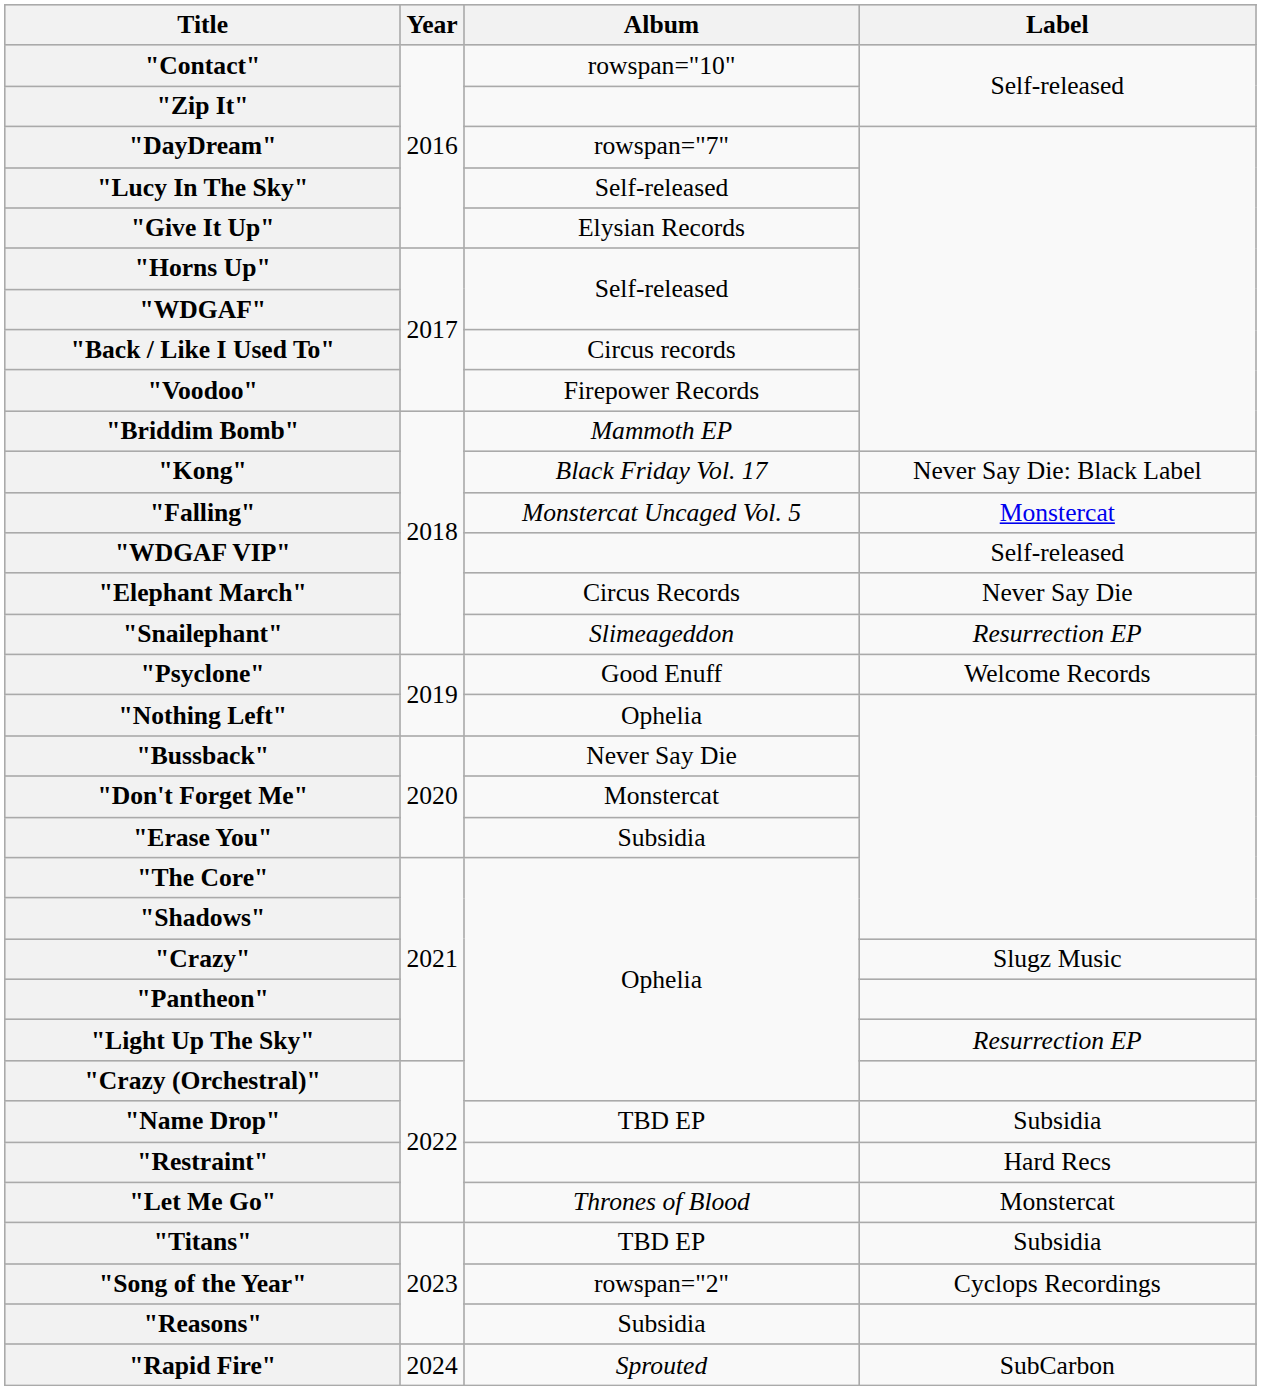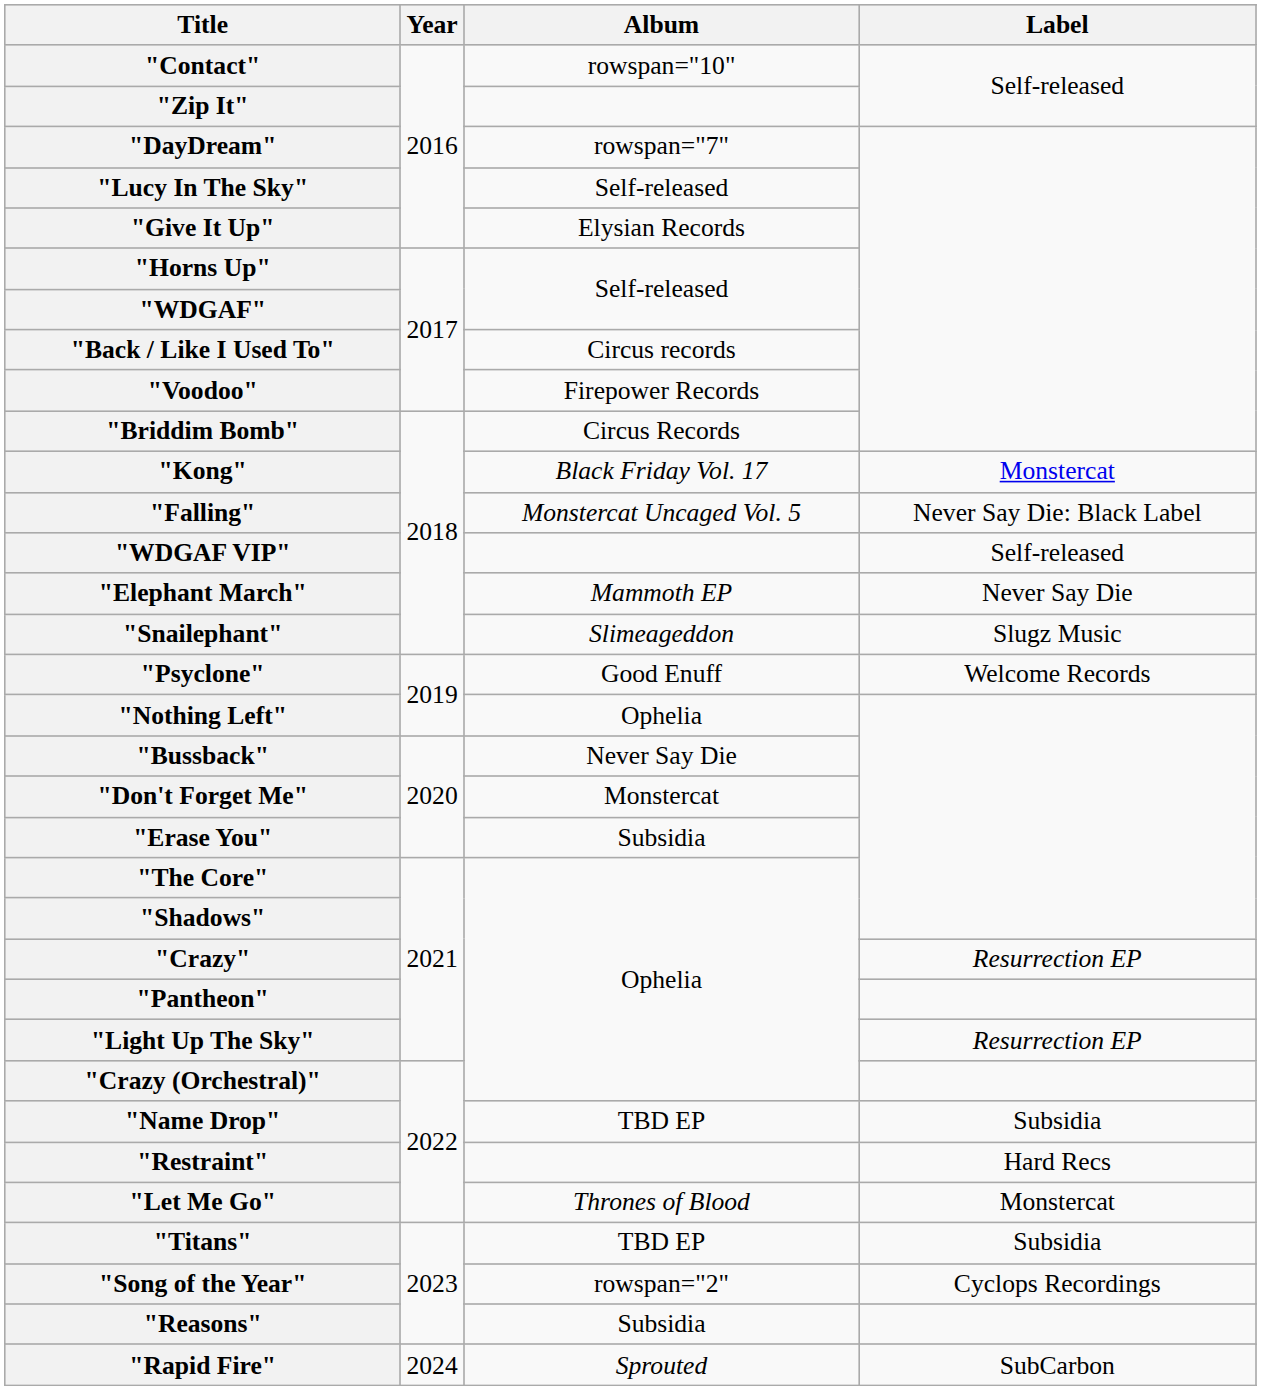(662, 430) Mammoth EP -> (661, 430) Circus Records
(1057, 471) Never Say Die: Black Label -> (1057, 471) Monstercat
(1057, 512) Monstercat -> (1057, 512) Never Say Die: Black Label
(661, 593) Circus Records -> (662, 593) Mammoth EP
(1057, 633) Resurrection EP -> (1057, 633) Slugz Music
(1057, 958) Slugz Music -> (1057, 958) Resurrection EP
